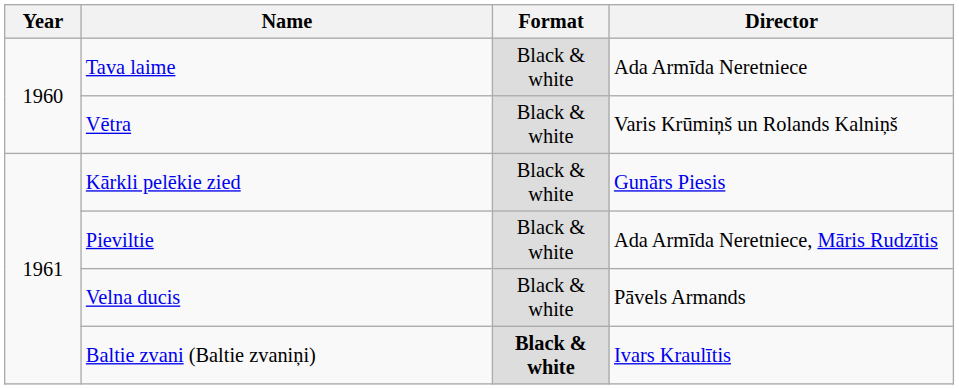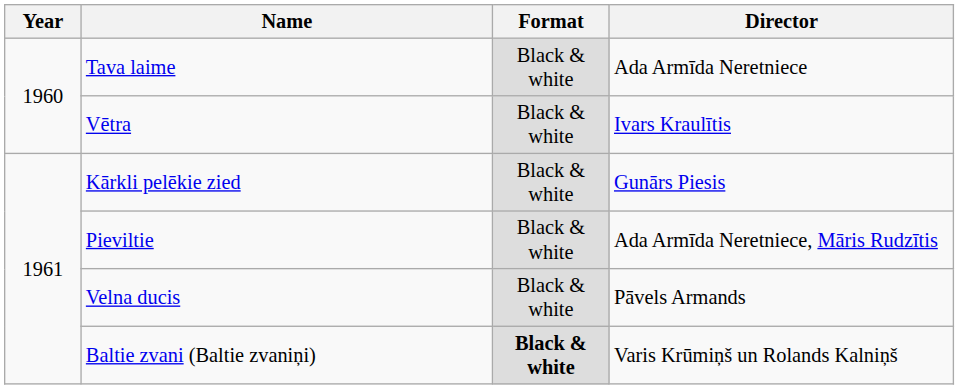(756, 124) Varis Krūmiņš un Rolands Kalniņš -> (672, 124) Ivars Kraulītis
(672, 355) Ivars Kraulītis -> (756, 355) Varis Krūmiņš un Rolands Kalniņš
